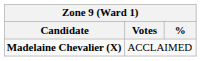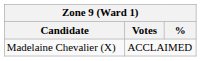(64, 47) bold -> (61, 47) normal
